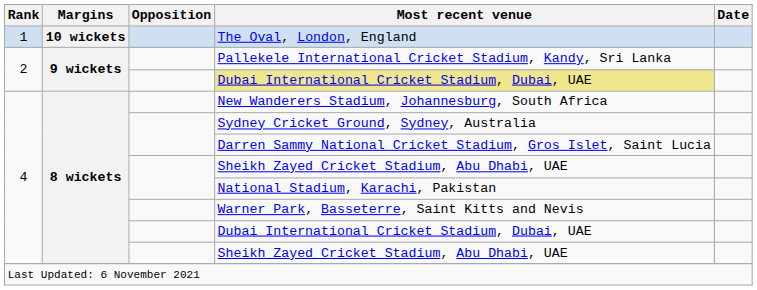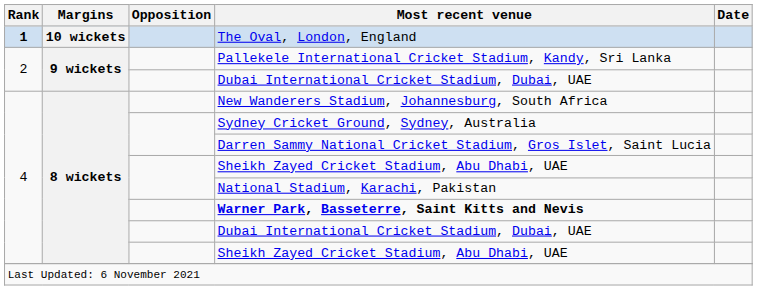(24, 37) normal -> (24, 37) bold
(405, 80) khaki background -> (405, 80) no background
(401, 210) normal -> (401, 210) bold
